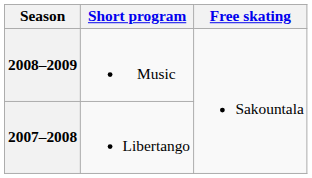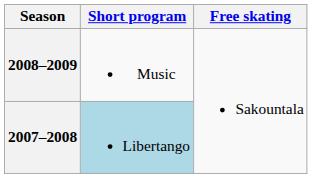(137, 146) no background -> (137, 146) lightblue background
